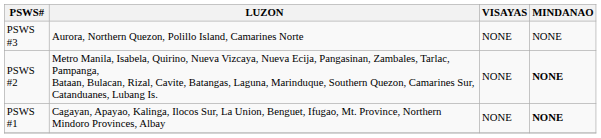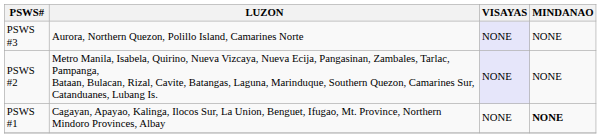(497, 36) no background -> (497, 36) lavender background
(497, 77) no background -> (497, 77) lavender background
(548, 77) bold -> (547, 77) normal
